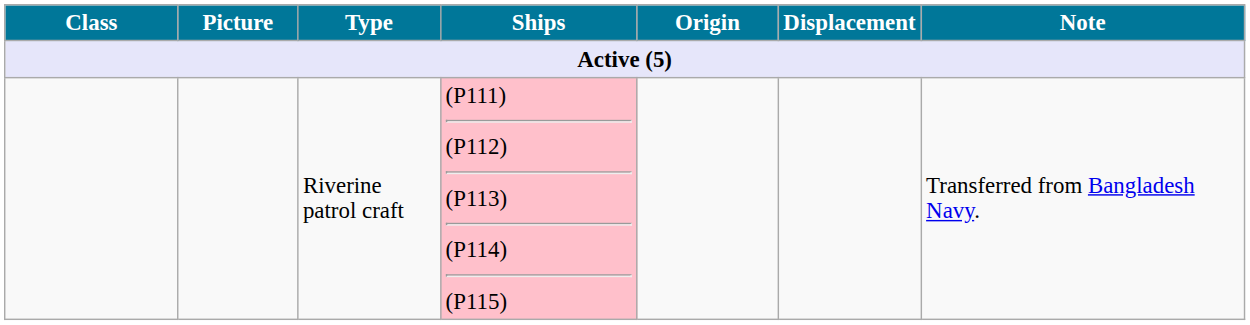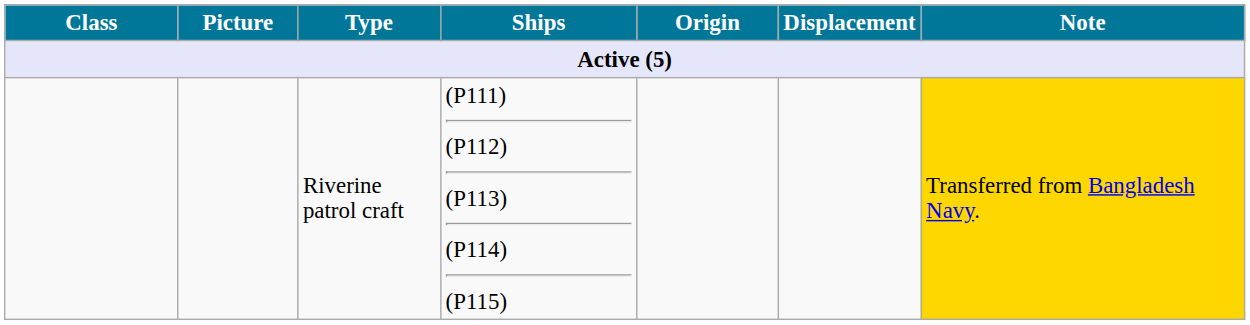(539, 198) pink background -> (539, 198) no background
(1060, 198) no background -> (1060, 198) gold background
